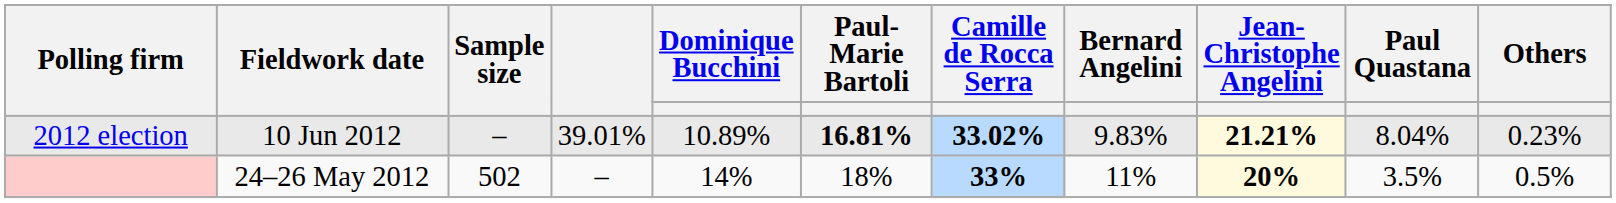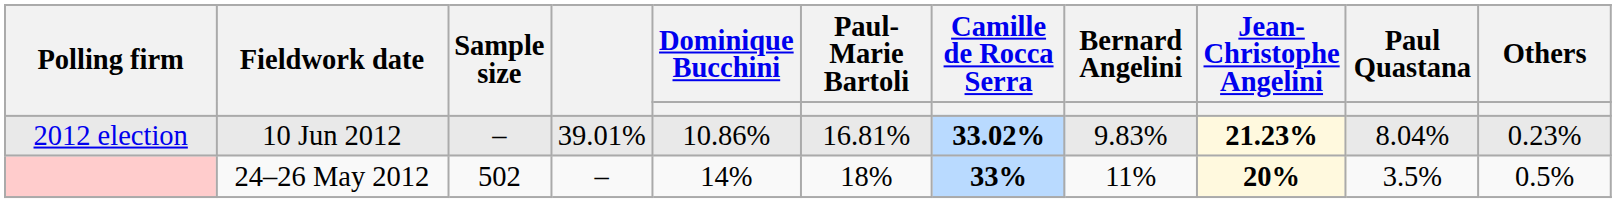(726, 136) 10.89% -> (726, 136) 10.86%
(866, 136) bold -> (866, 136) normal
(1272, 136) 21.21% -> (1272, 136) 21.23%
